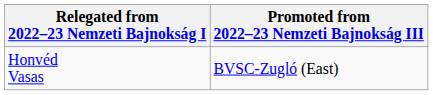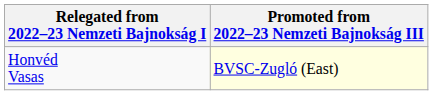(276, 68) no background -> (276, 68) lightyellow background
